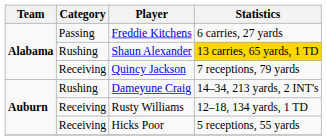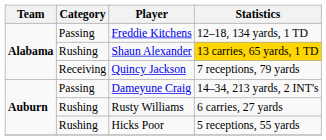(240, 32) 6 carries, 27 yards -> (252, 32) 12–18, 134 yards, 1 TD
(78, 88) Rushing -> (77, 88) Passing
(83, 107) Receiving -> (78, 107) Rushing
(252, 107) 12–18, 134 yards, 1 TD -> (240, 107) 6 carries, 27 yards
(83, 125) Receiving -> (78, 125) Rushing
